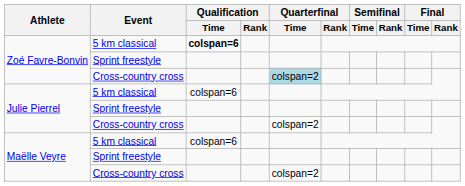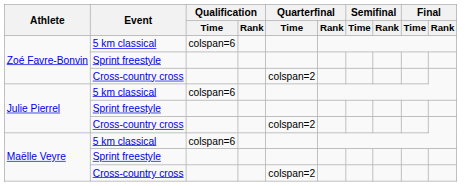(214, 44) bold -> (212, 44) normal
(295, 77) lightblue background -> (292, 77) no background
